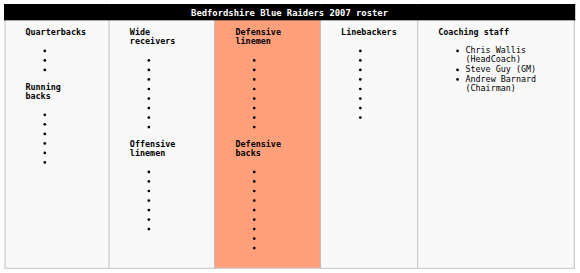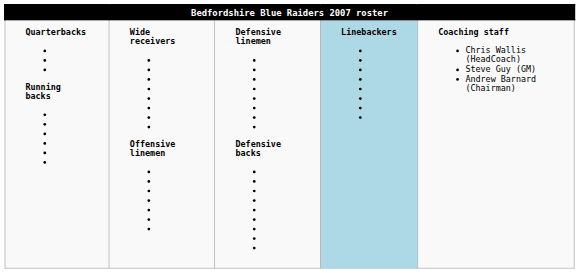(268, 140) lightsalmon background -> (268, 140) no background
(369, 74) no background -> (369, 74) lightblue background
